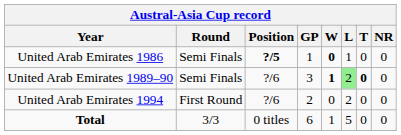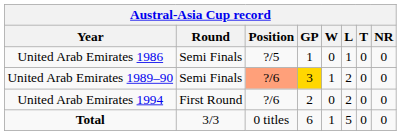(271, 57) bold -> (271, 57) normal
(331, 57) bold -> (331, 57) normal
(271, 78) no background -> (271, 78) lightsalmon background
(310, 78) no background -> (310, 78) gold background
(331, 78) bold -> (331, 78) normal
(349, 78) lightgreen background -> (349, 78) no background
(364, 78) bold -> (364, 78) normal
